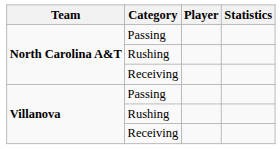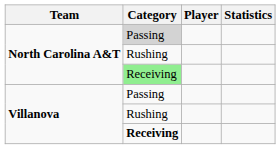(147, 34) no background -> (145, 34) lightgrey background
(153, 74) no background -> (151, 74) lightgreen background
(153, 133) normal -> (152, 133) bold
